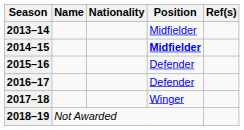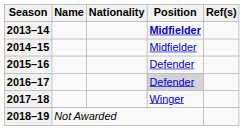(173, 30) normal -> (175, 30) bold
(175, 47) bold -> (173, 47) normal
(172, 82) no background -> (172, 82) lightgrey background
